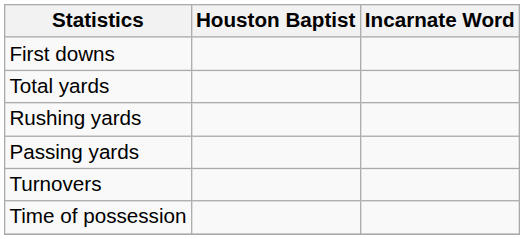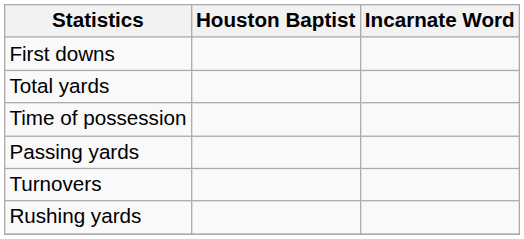rows swapped: (75, 119) <-> (98, 217)
